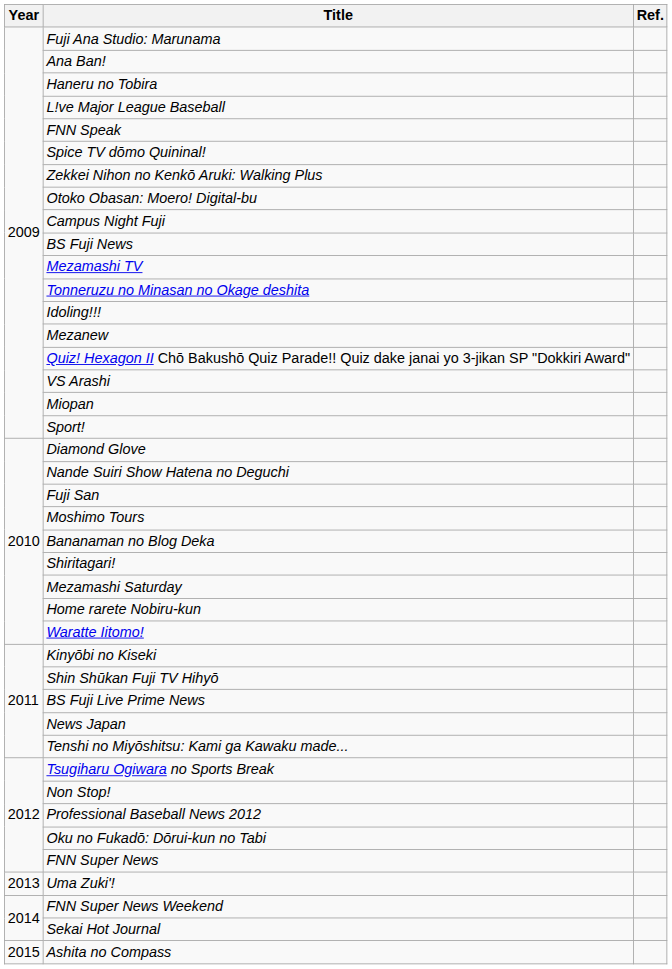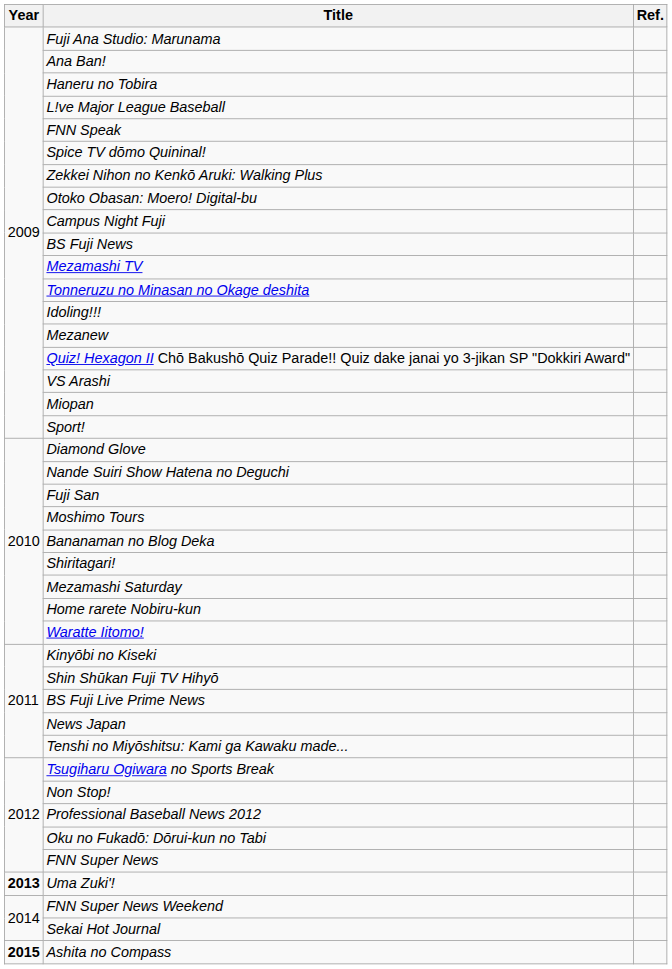(24, 883) normal -> (24, 883) bold
(24, 952) normal -> (24, 952) bold
